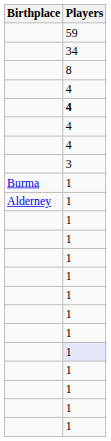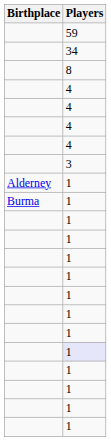(69, 107) bold -> (69, 107) normal
(23, 182) Burma -> (29, 182) Alderney
(29, 201) Alderney -> (23, 201) Burma
